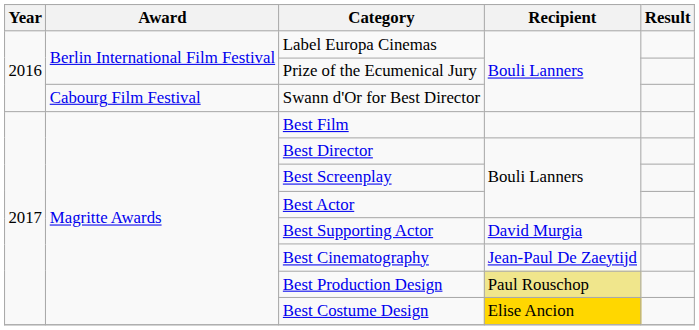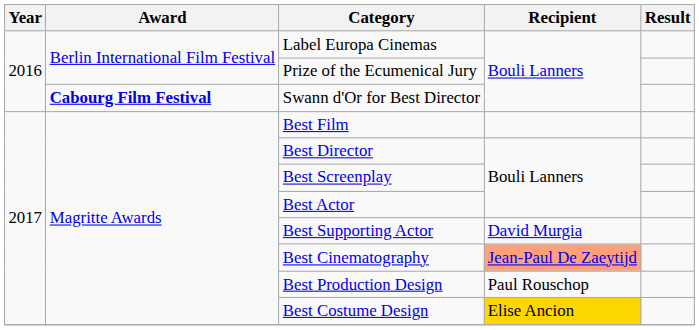(125, 97) normal -> (130, 97) bold
(562, 257) no background -> (562, 257) lightsalmon background
(538, 284) khaki background -> (538, 284) no background
